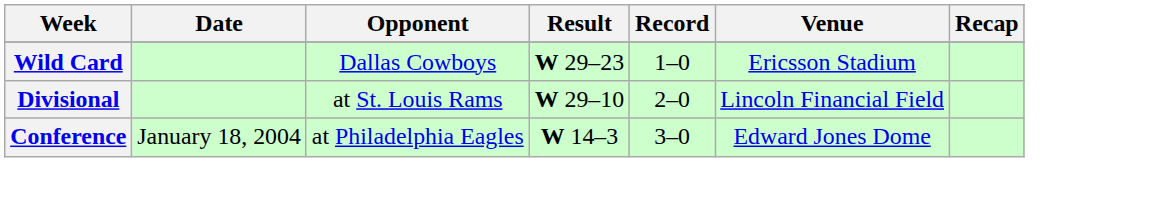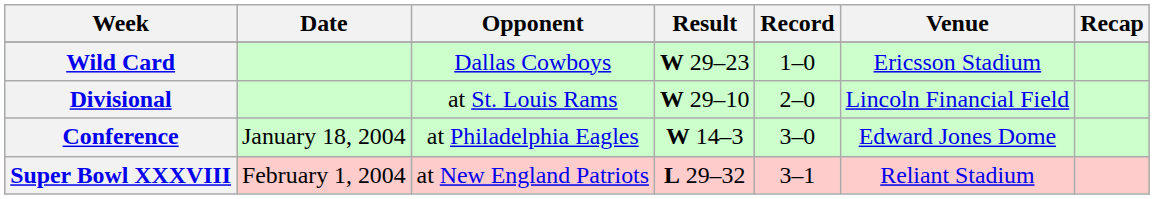+ row: (121, 174)
